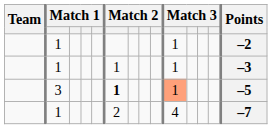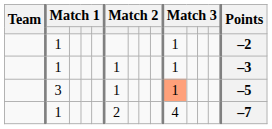(117, 90) bold -> (117, 90) normal
